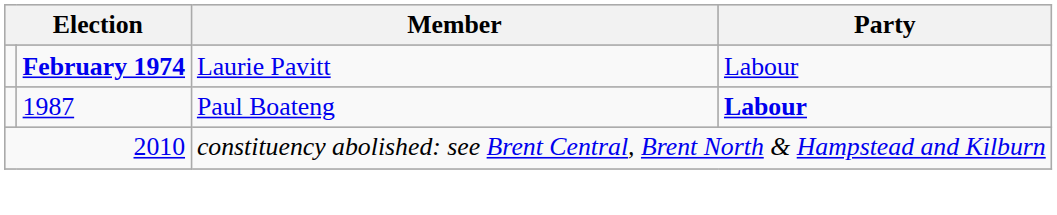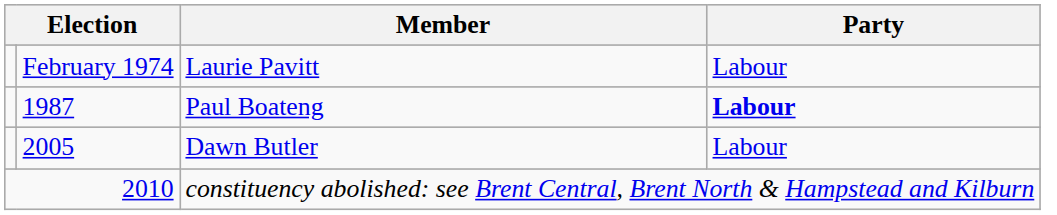(104, 65) bold -> (98, 65) normal
+ row: (252, 147)
